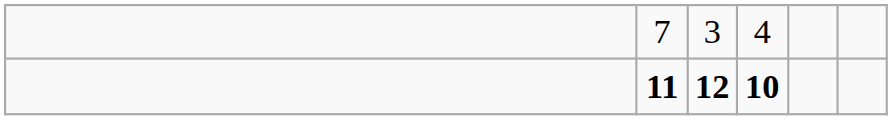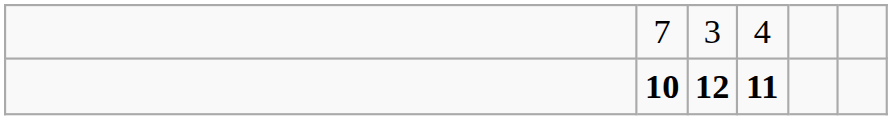(662, 85) 11 -> (662, 85) 10
(762, 85) 10 -> (762, 85) 11
